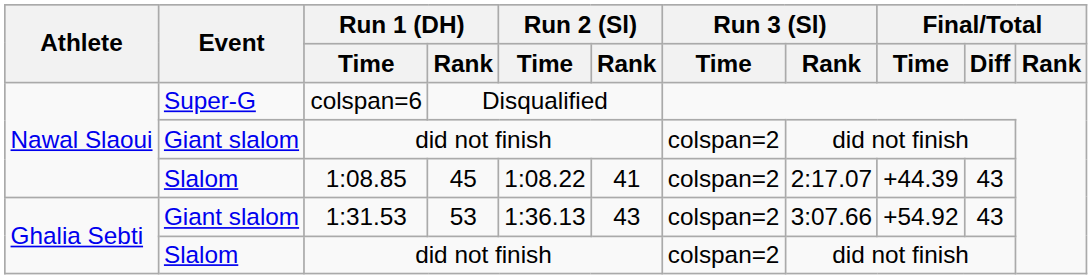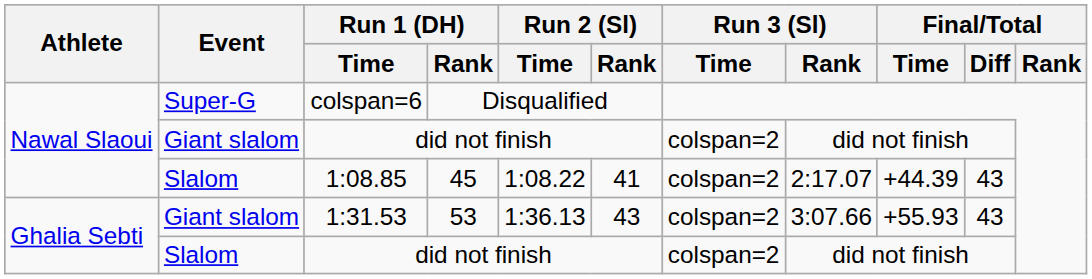(921, 217) +54.92 -> (921, 217) +55.93
